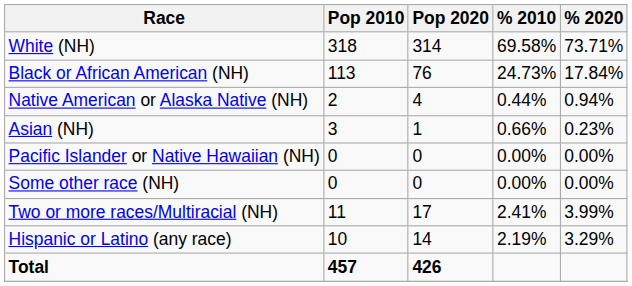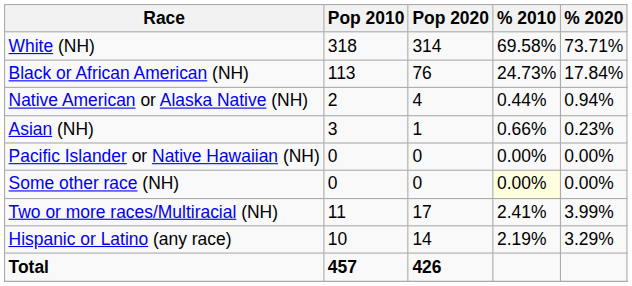(522, 184) no background -> (522, 184) lightyellow background
